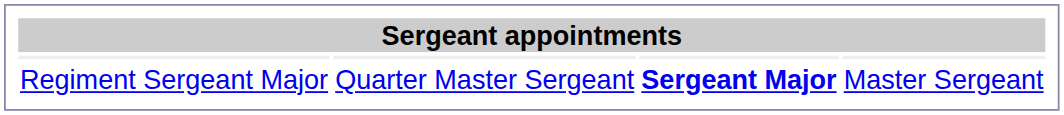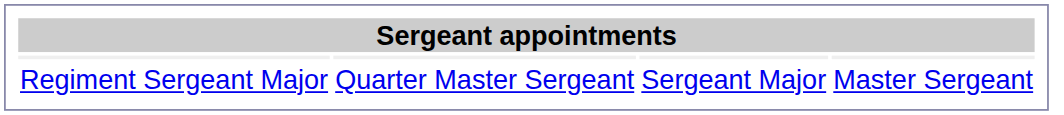(739, 80) bold -> (734, 80) normal
